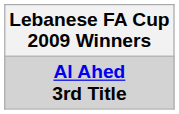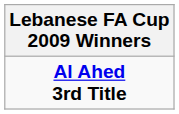(89, 82) lightgrey background -> (89, 82) no background
